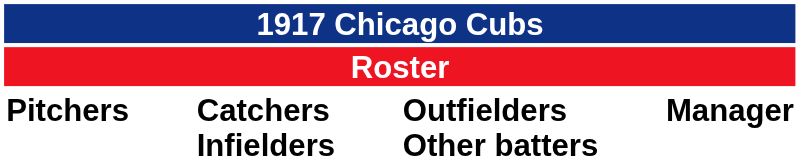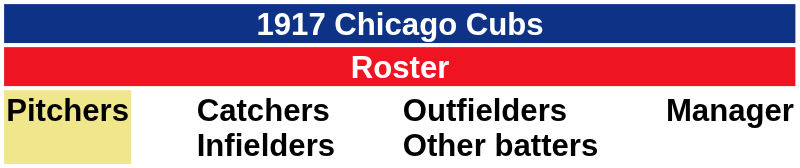(68, 110) no background -> (68, 110) khaki background
